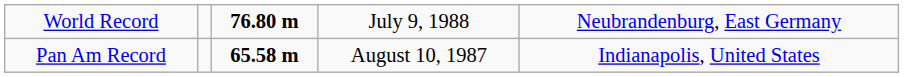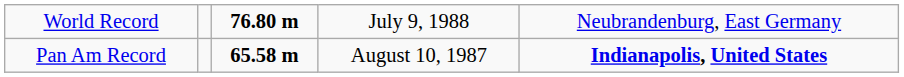(709, 55) normal -> (709, 55) bold
